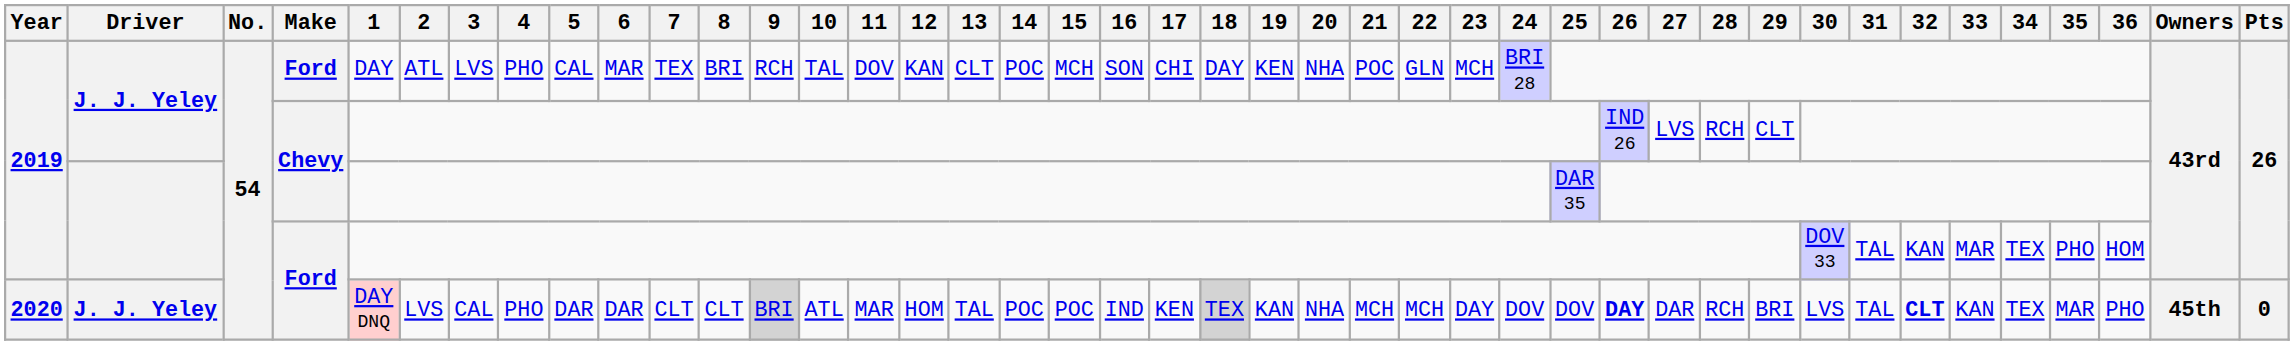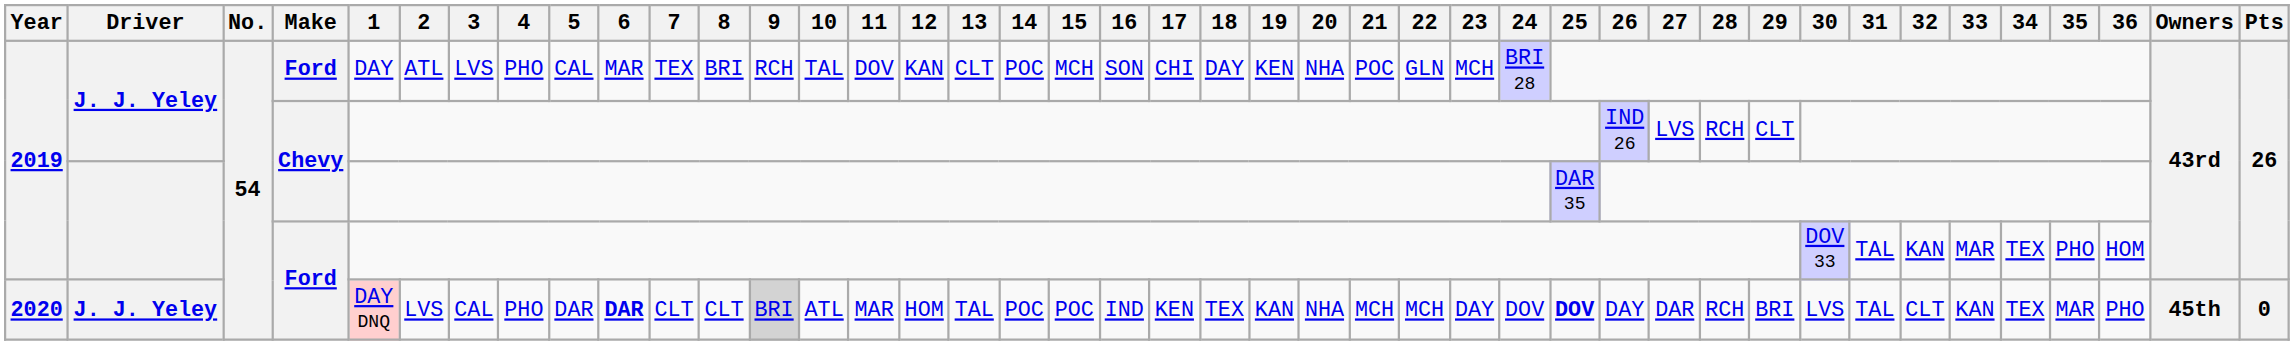(624, 310) normal -> (624, 310) bold
(1224, 310) lightgrey background -> (1224, 310) no background
(1575, 310) normal -> (1575, 310) bold
(1625, 310) bold -> (1625, 310) normal
(1925, 310) bold -> (1925, 310) normal
